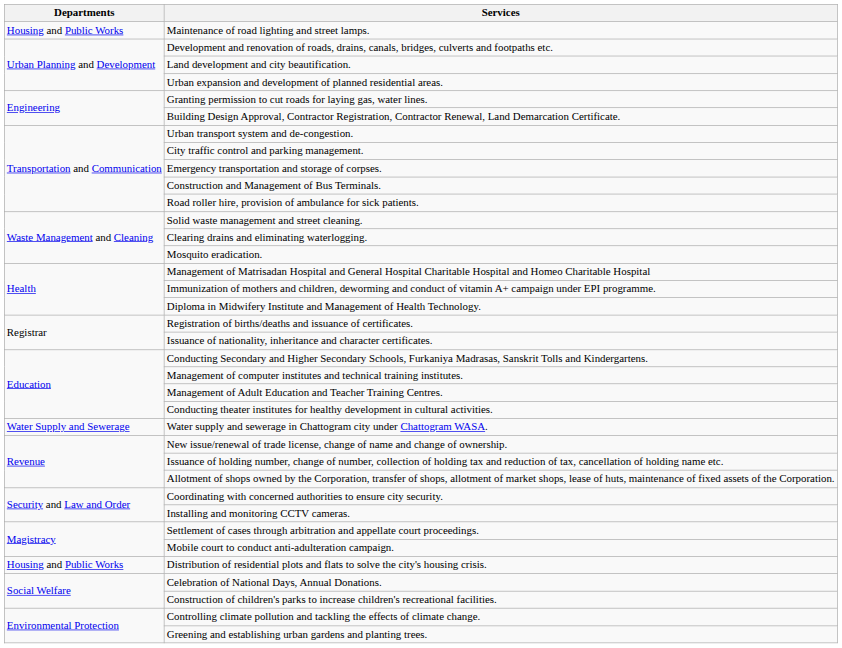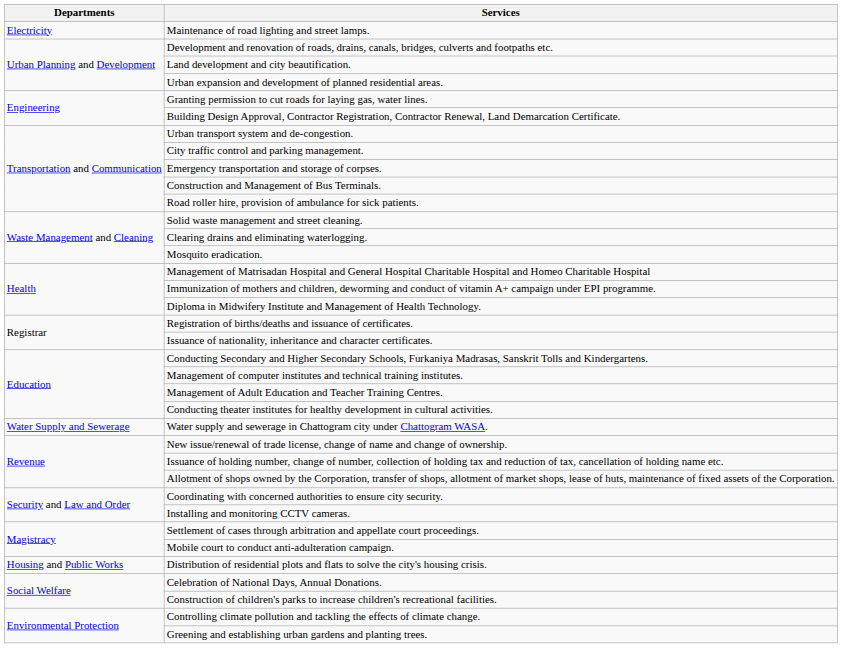(65, 30) Housing and Public Works -> (30, 30) Electricity
